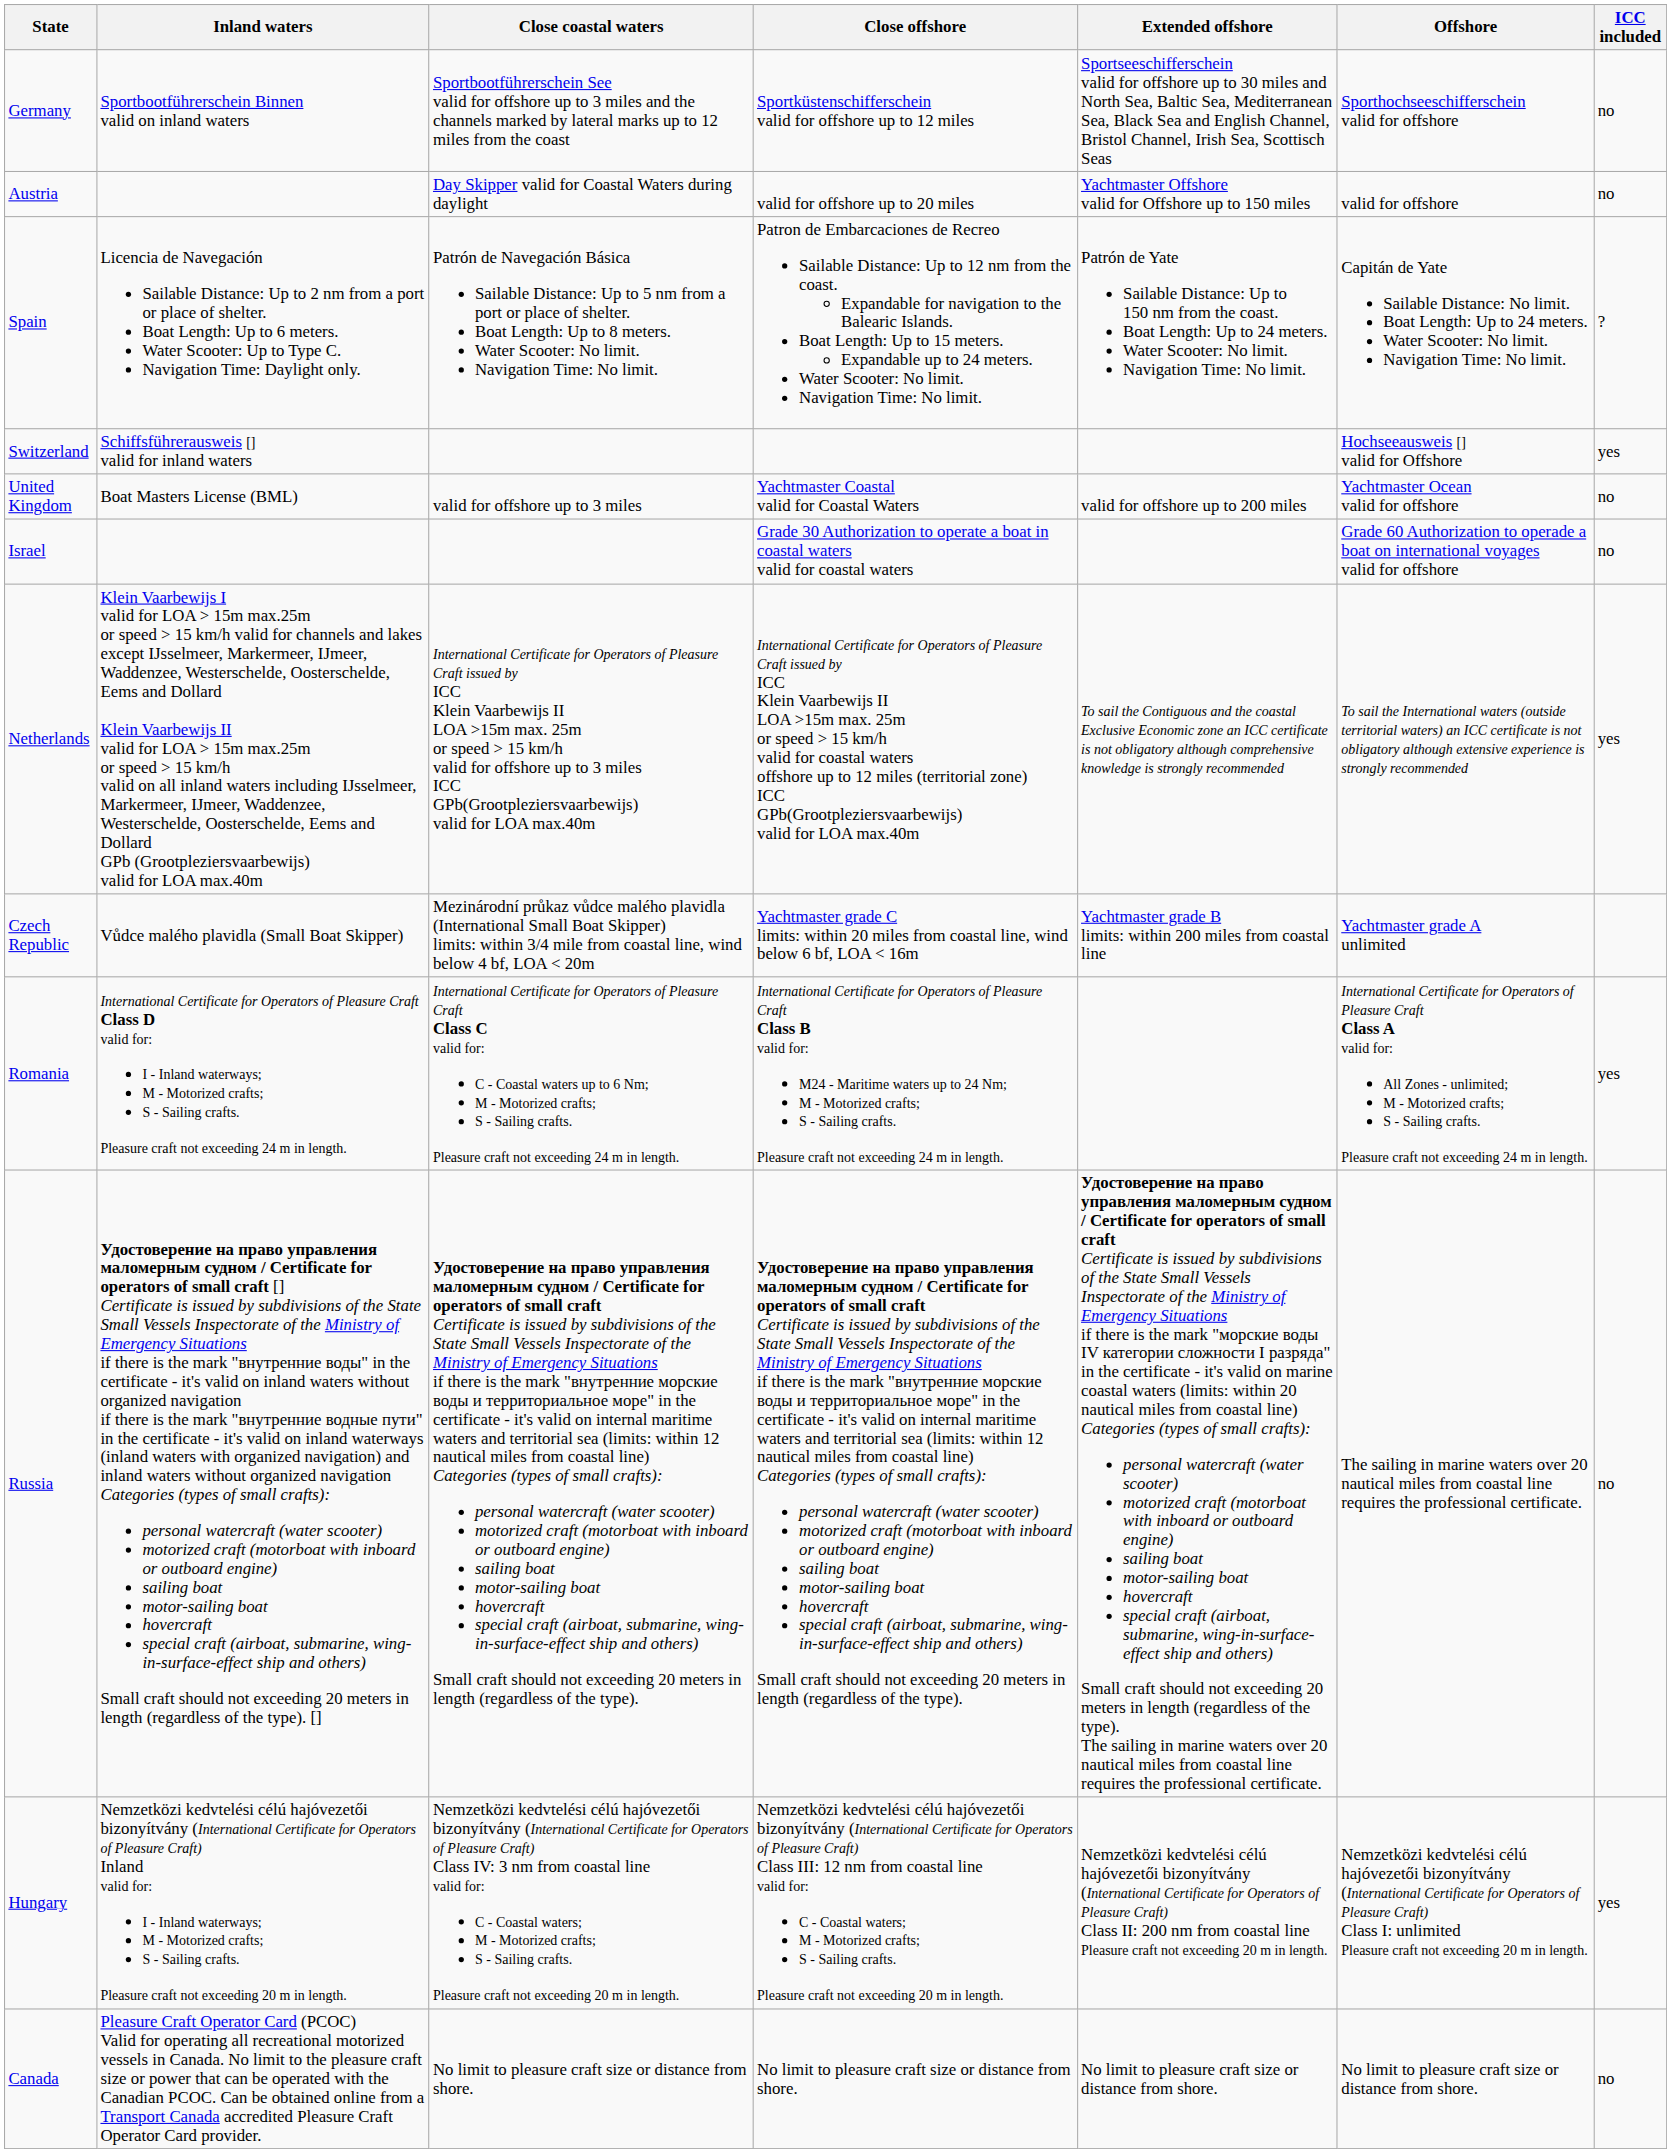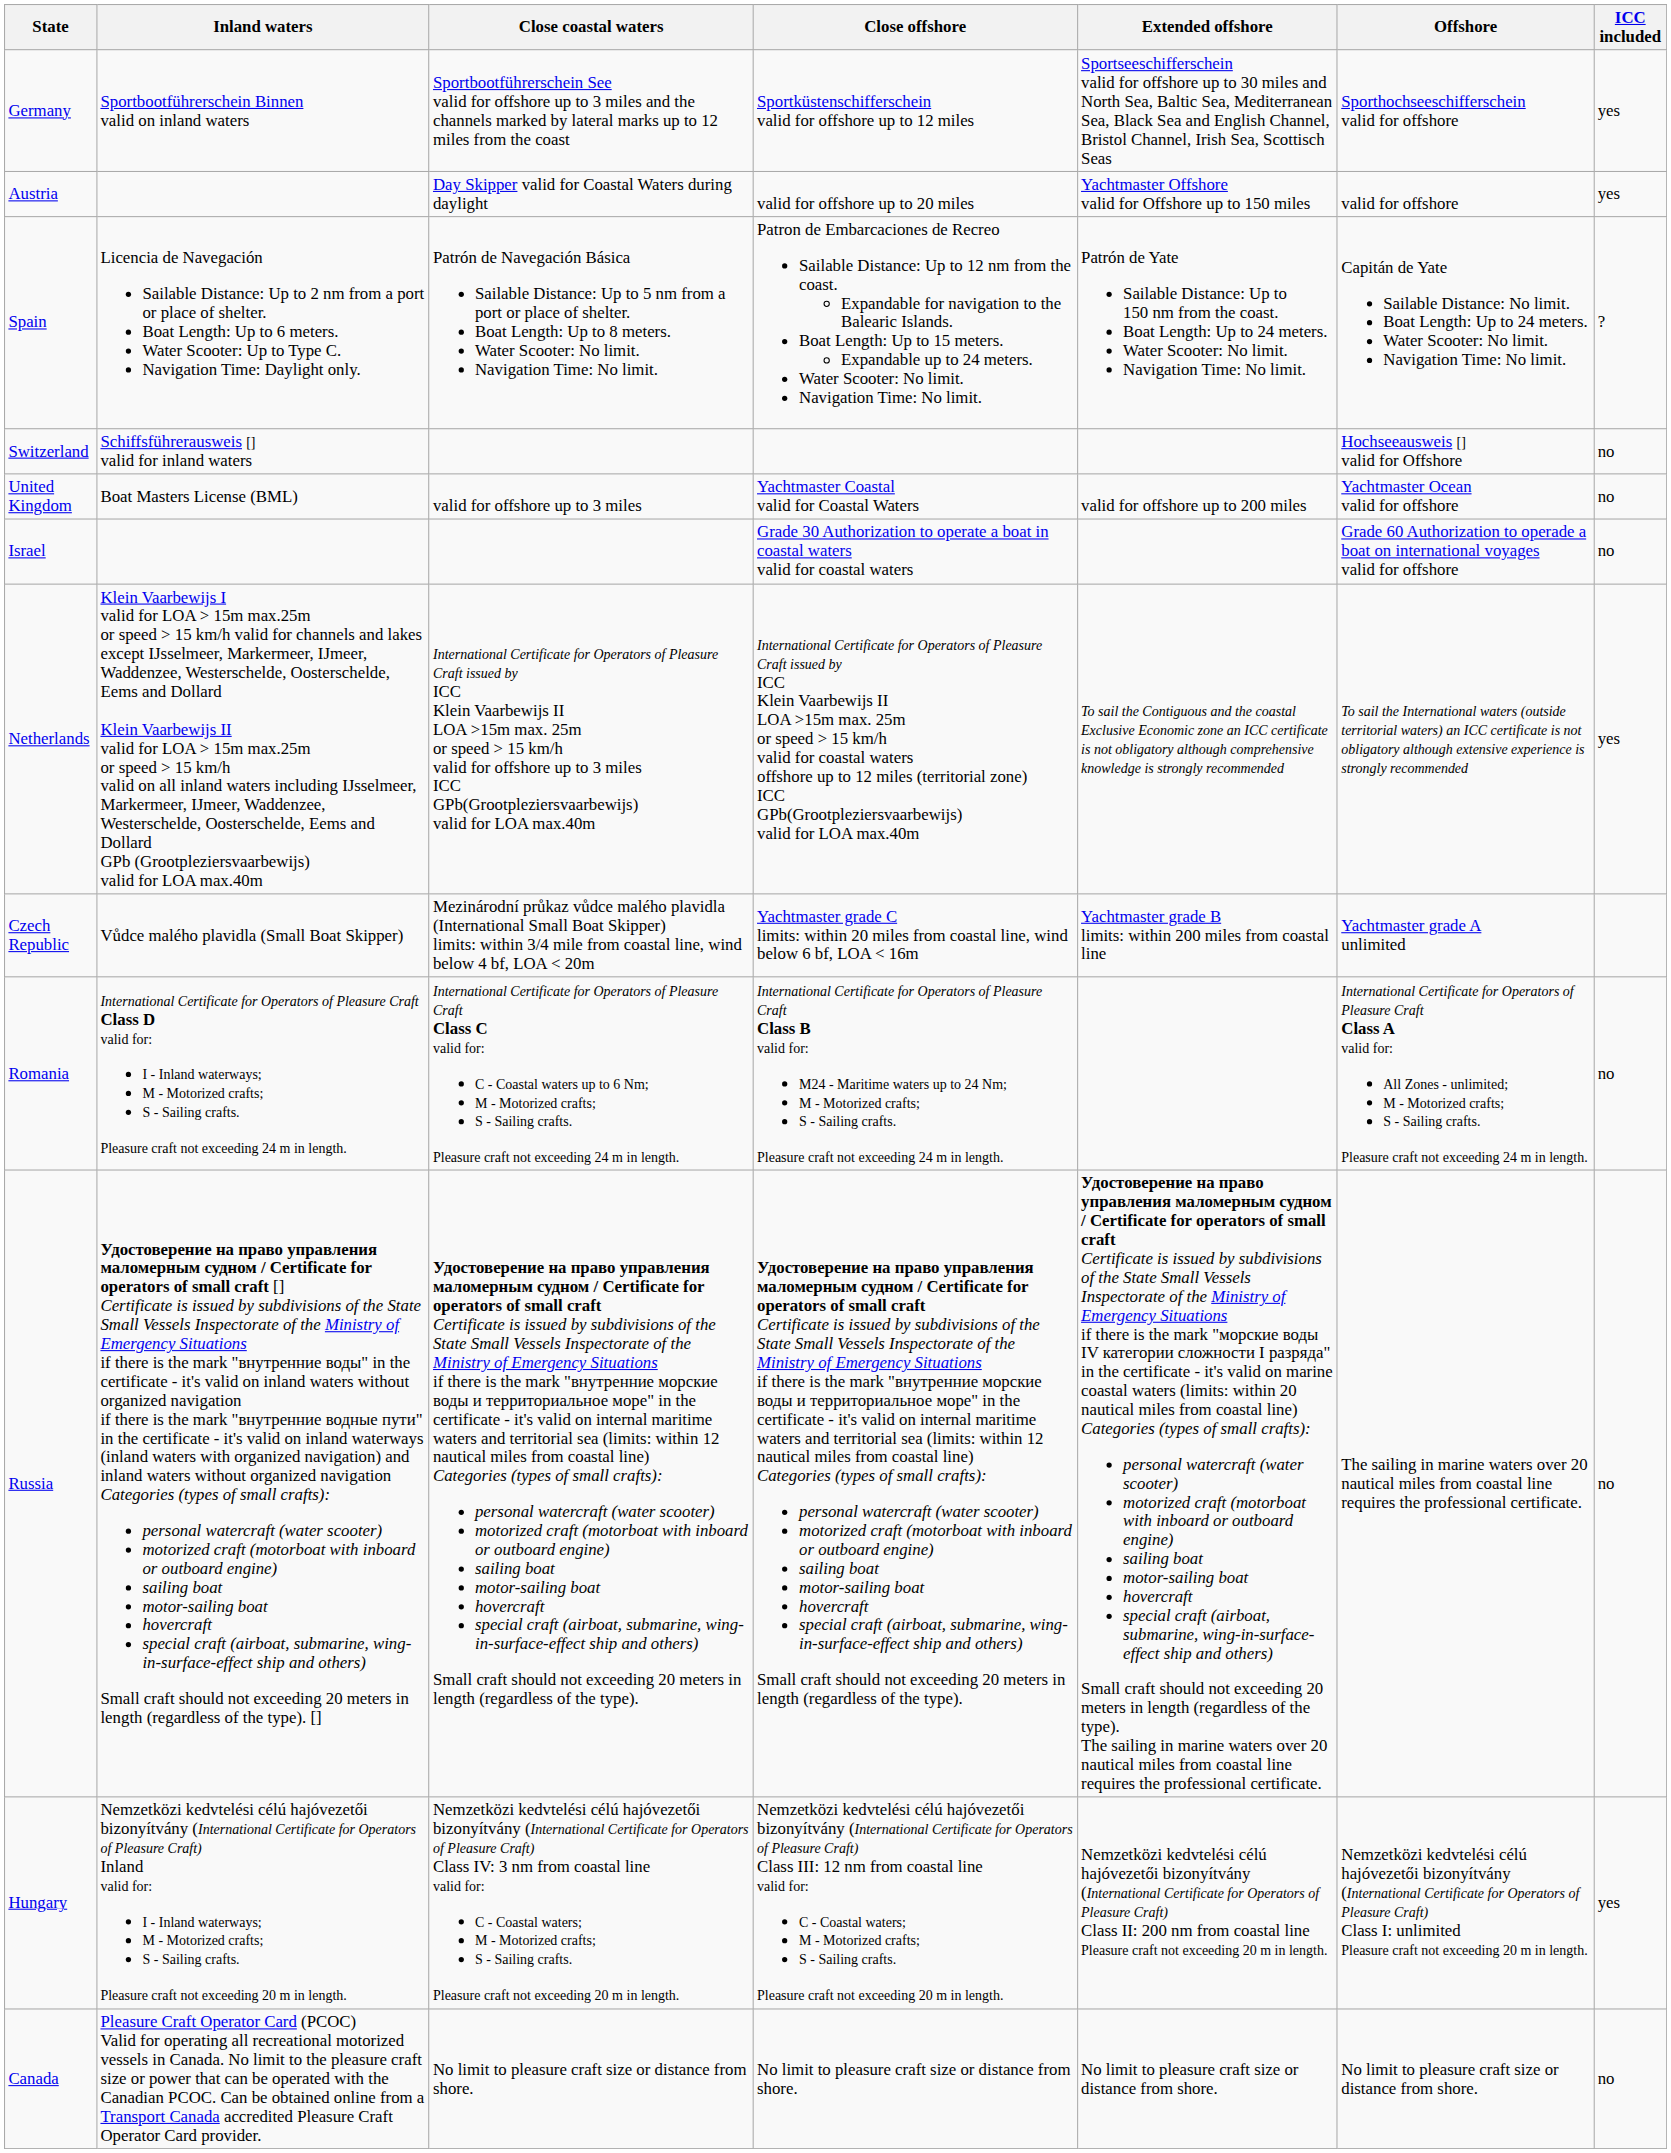(1606, 110) no -> (1609, 110) yes
(1606, 193) no -> (1609, 193) yes
(1609, 450) yes -> (1606, 450) no
(1609, 1073) yes -> (1606, 1073) no
